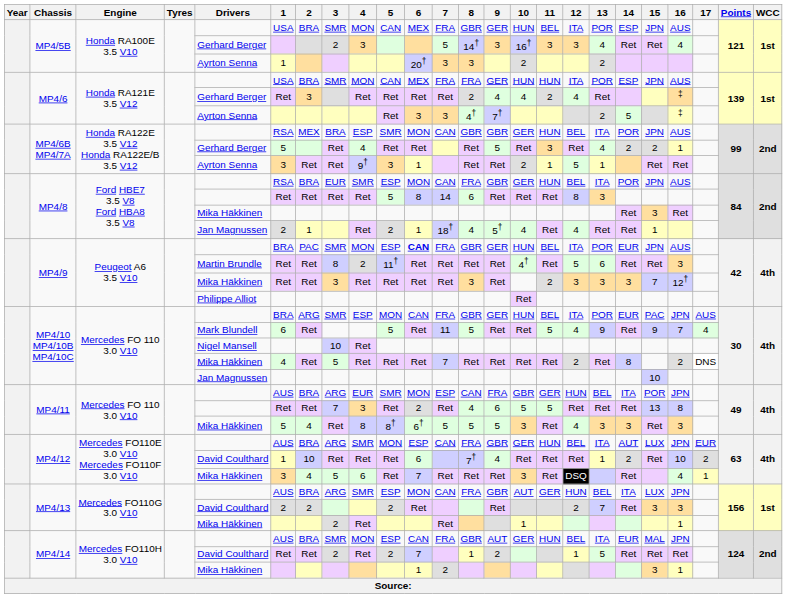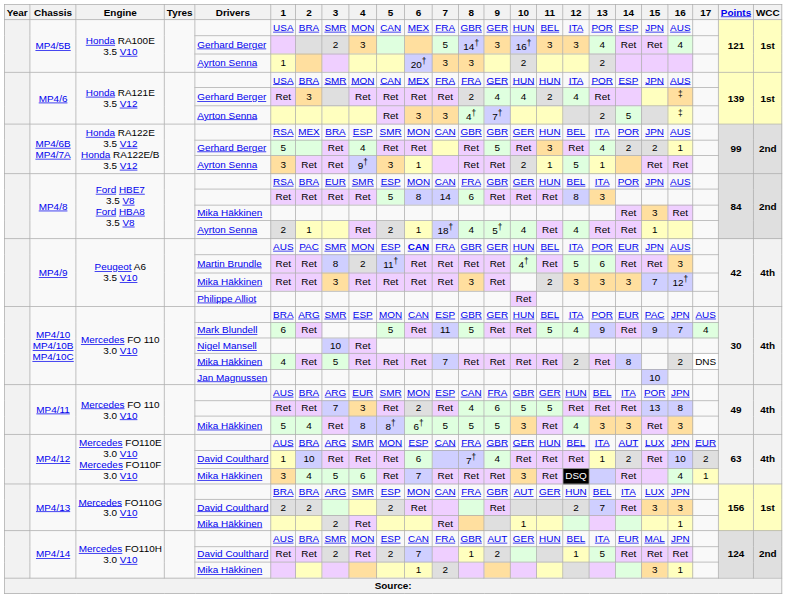(232, 229) Jan Magnussen -> (227, 229) Ayrton Senna
(283, 246) BRA -> (283, 246) AUS
(445, 314) FRA -> (445, 314) ESP
(283, 491) AUS -> (283, 491) BRA
